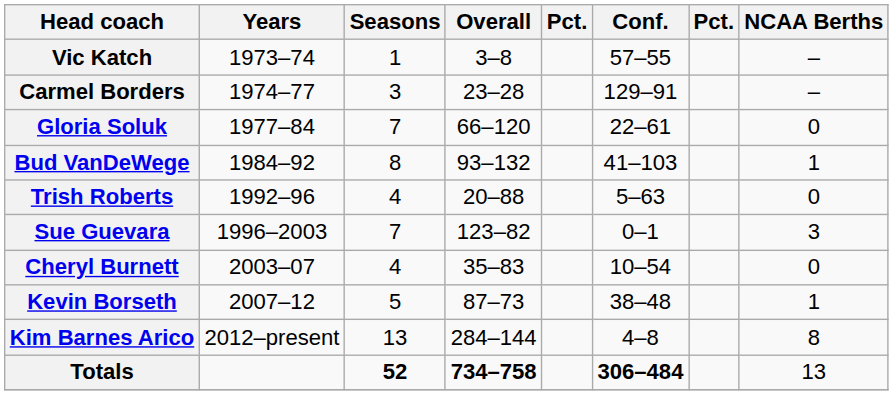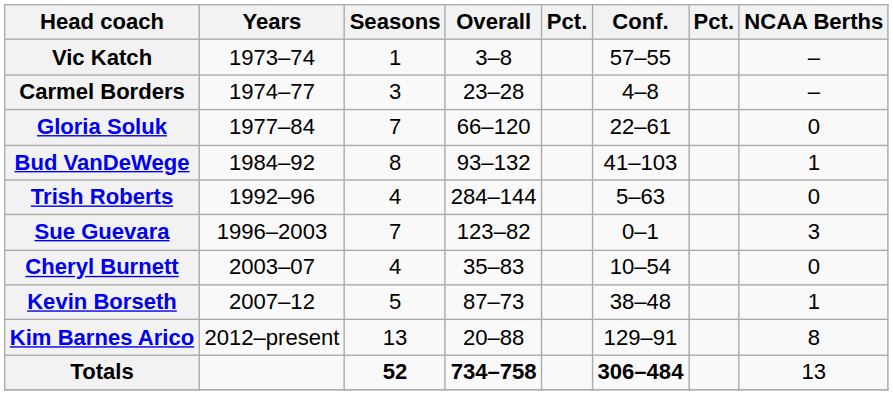(640, 92) 129–91 -> (640, 92) 4–8
(494, 197) 20–88 -> (494, 197) 284–144
(494, 337) 284–144 -> (494, 337) 20–88
(640, 337) 4–8 -> (640, 337) 129–91
